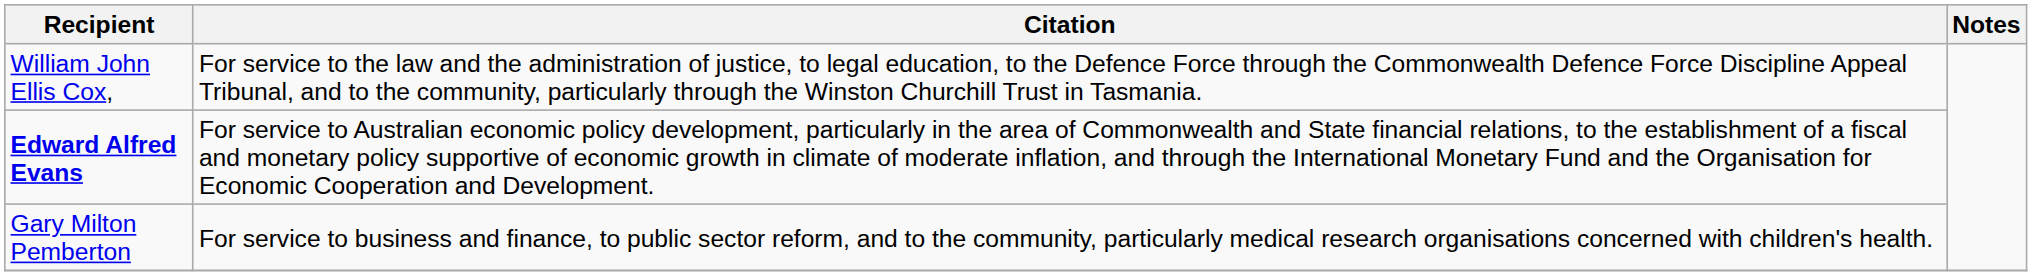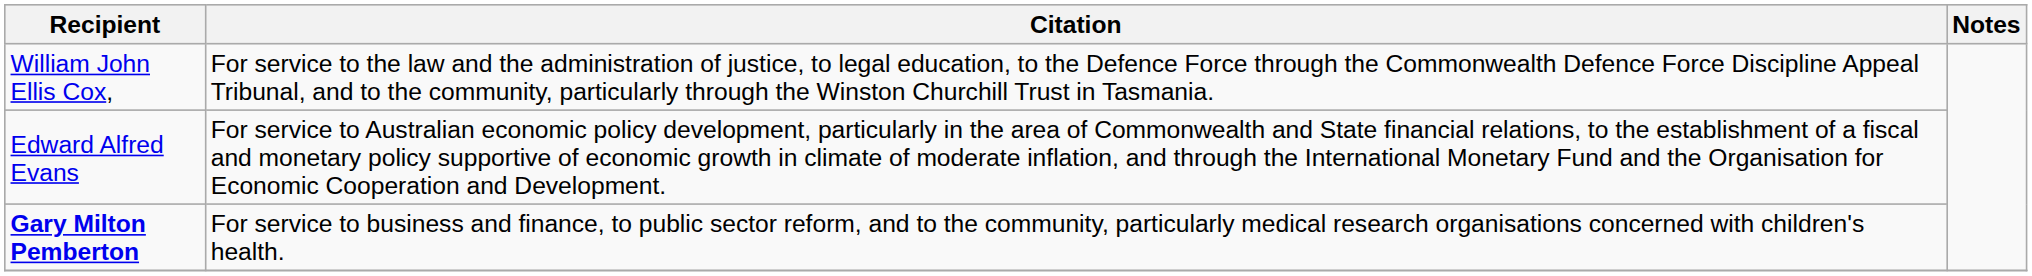(93, 158) bold -> (87, 158) normal
(73, 238) normal -> (78, 238) bold
